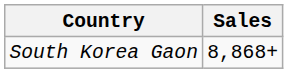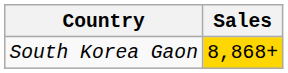(243, 53) no background -> (243, 53) gold background
